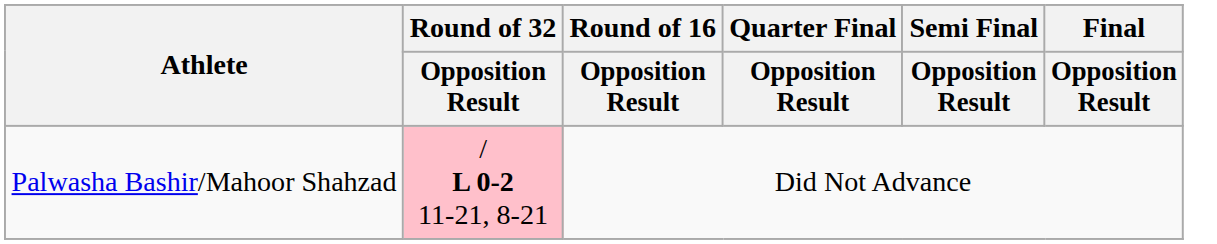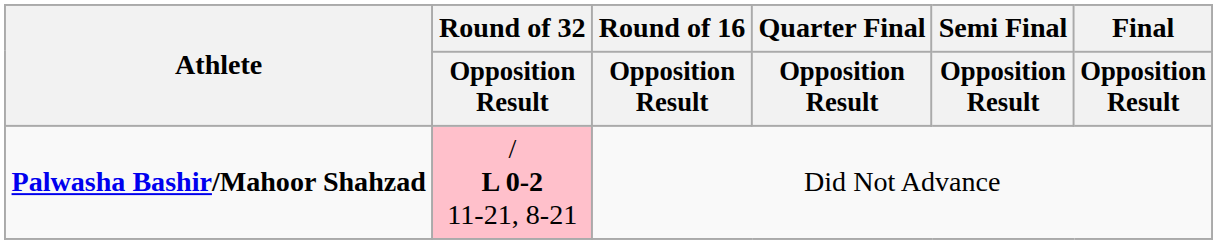(204, 182) normal -> (219, 182) bold
